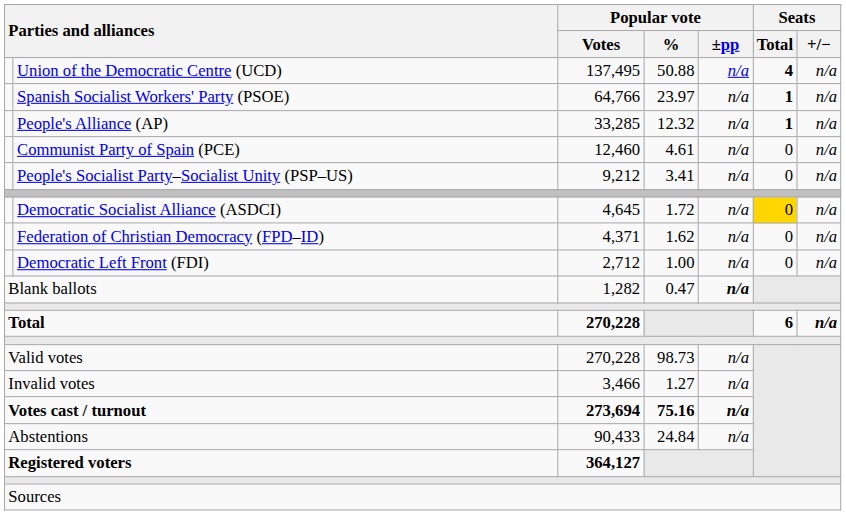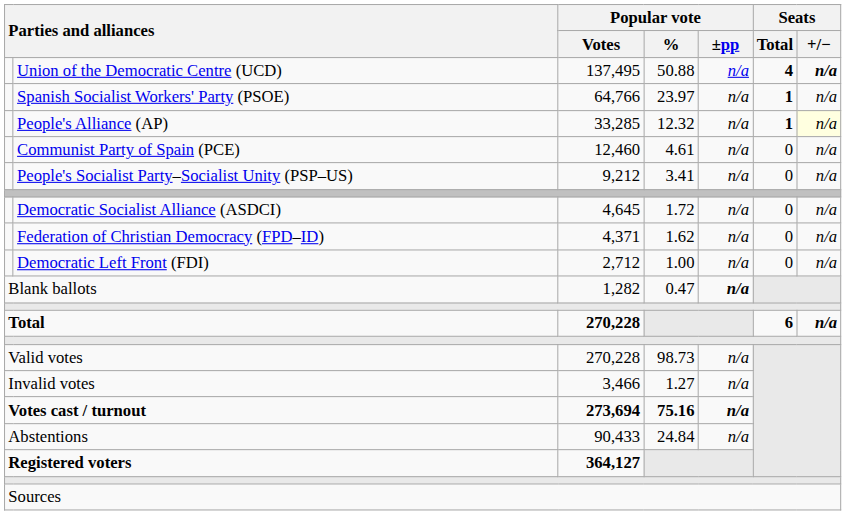(826, 70) normal -> (826, 70) bold
(826, 123) no background -> (826, 123) lightyellow background
(789, 210) gold background -> (789, 210) no background
